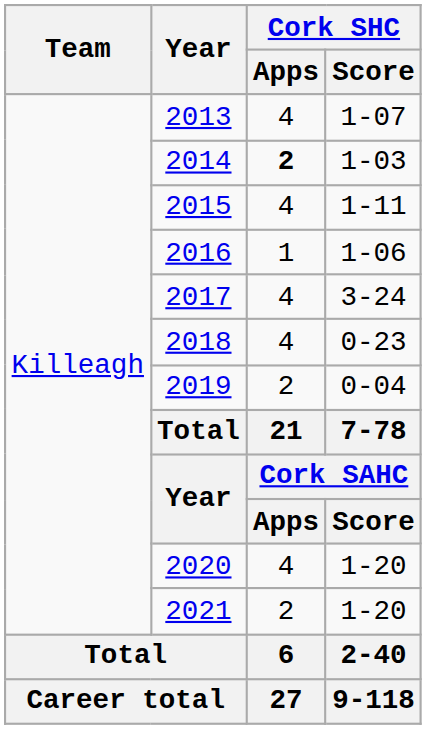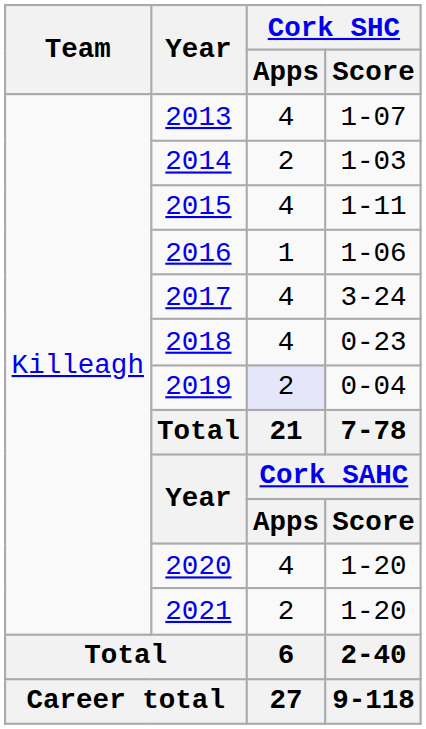(286, 162) bold -> (286, 162) normal
(286, 387) no background -> (286, 387) lavender background
